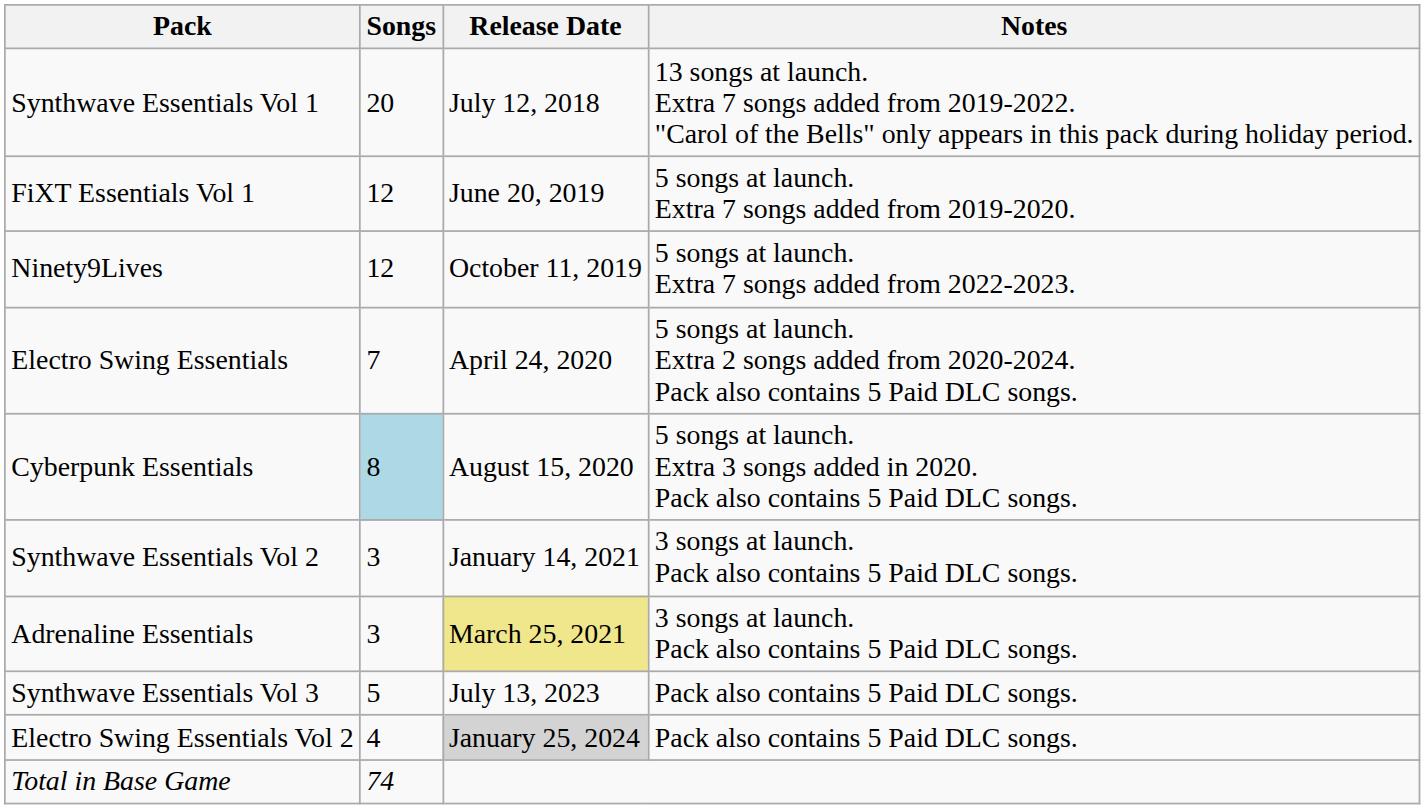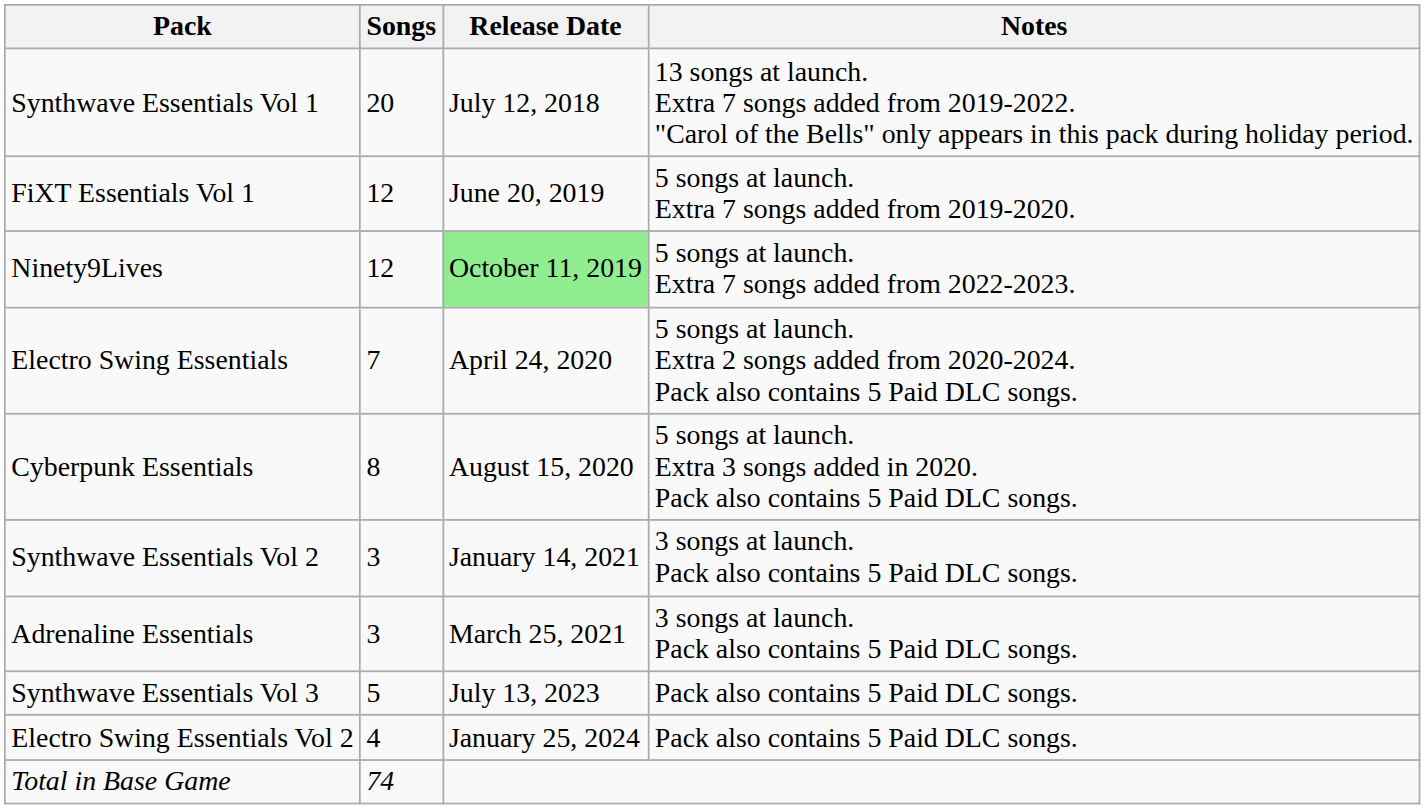(545, 268) no background -> (545, 268) lightgreen background
(373, 466) lightblue background -> (373, 466) no background
(537, 633) khaki background -> (537, 633) no background
(544, 737) lightgrey background -> (544, 737) no background
